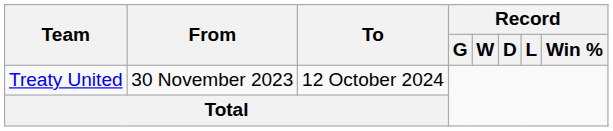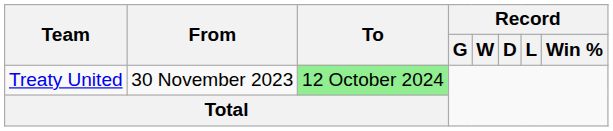(373, 79) no background -> (373, 79) lightgreen background
